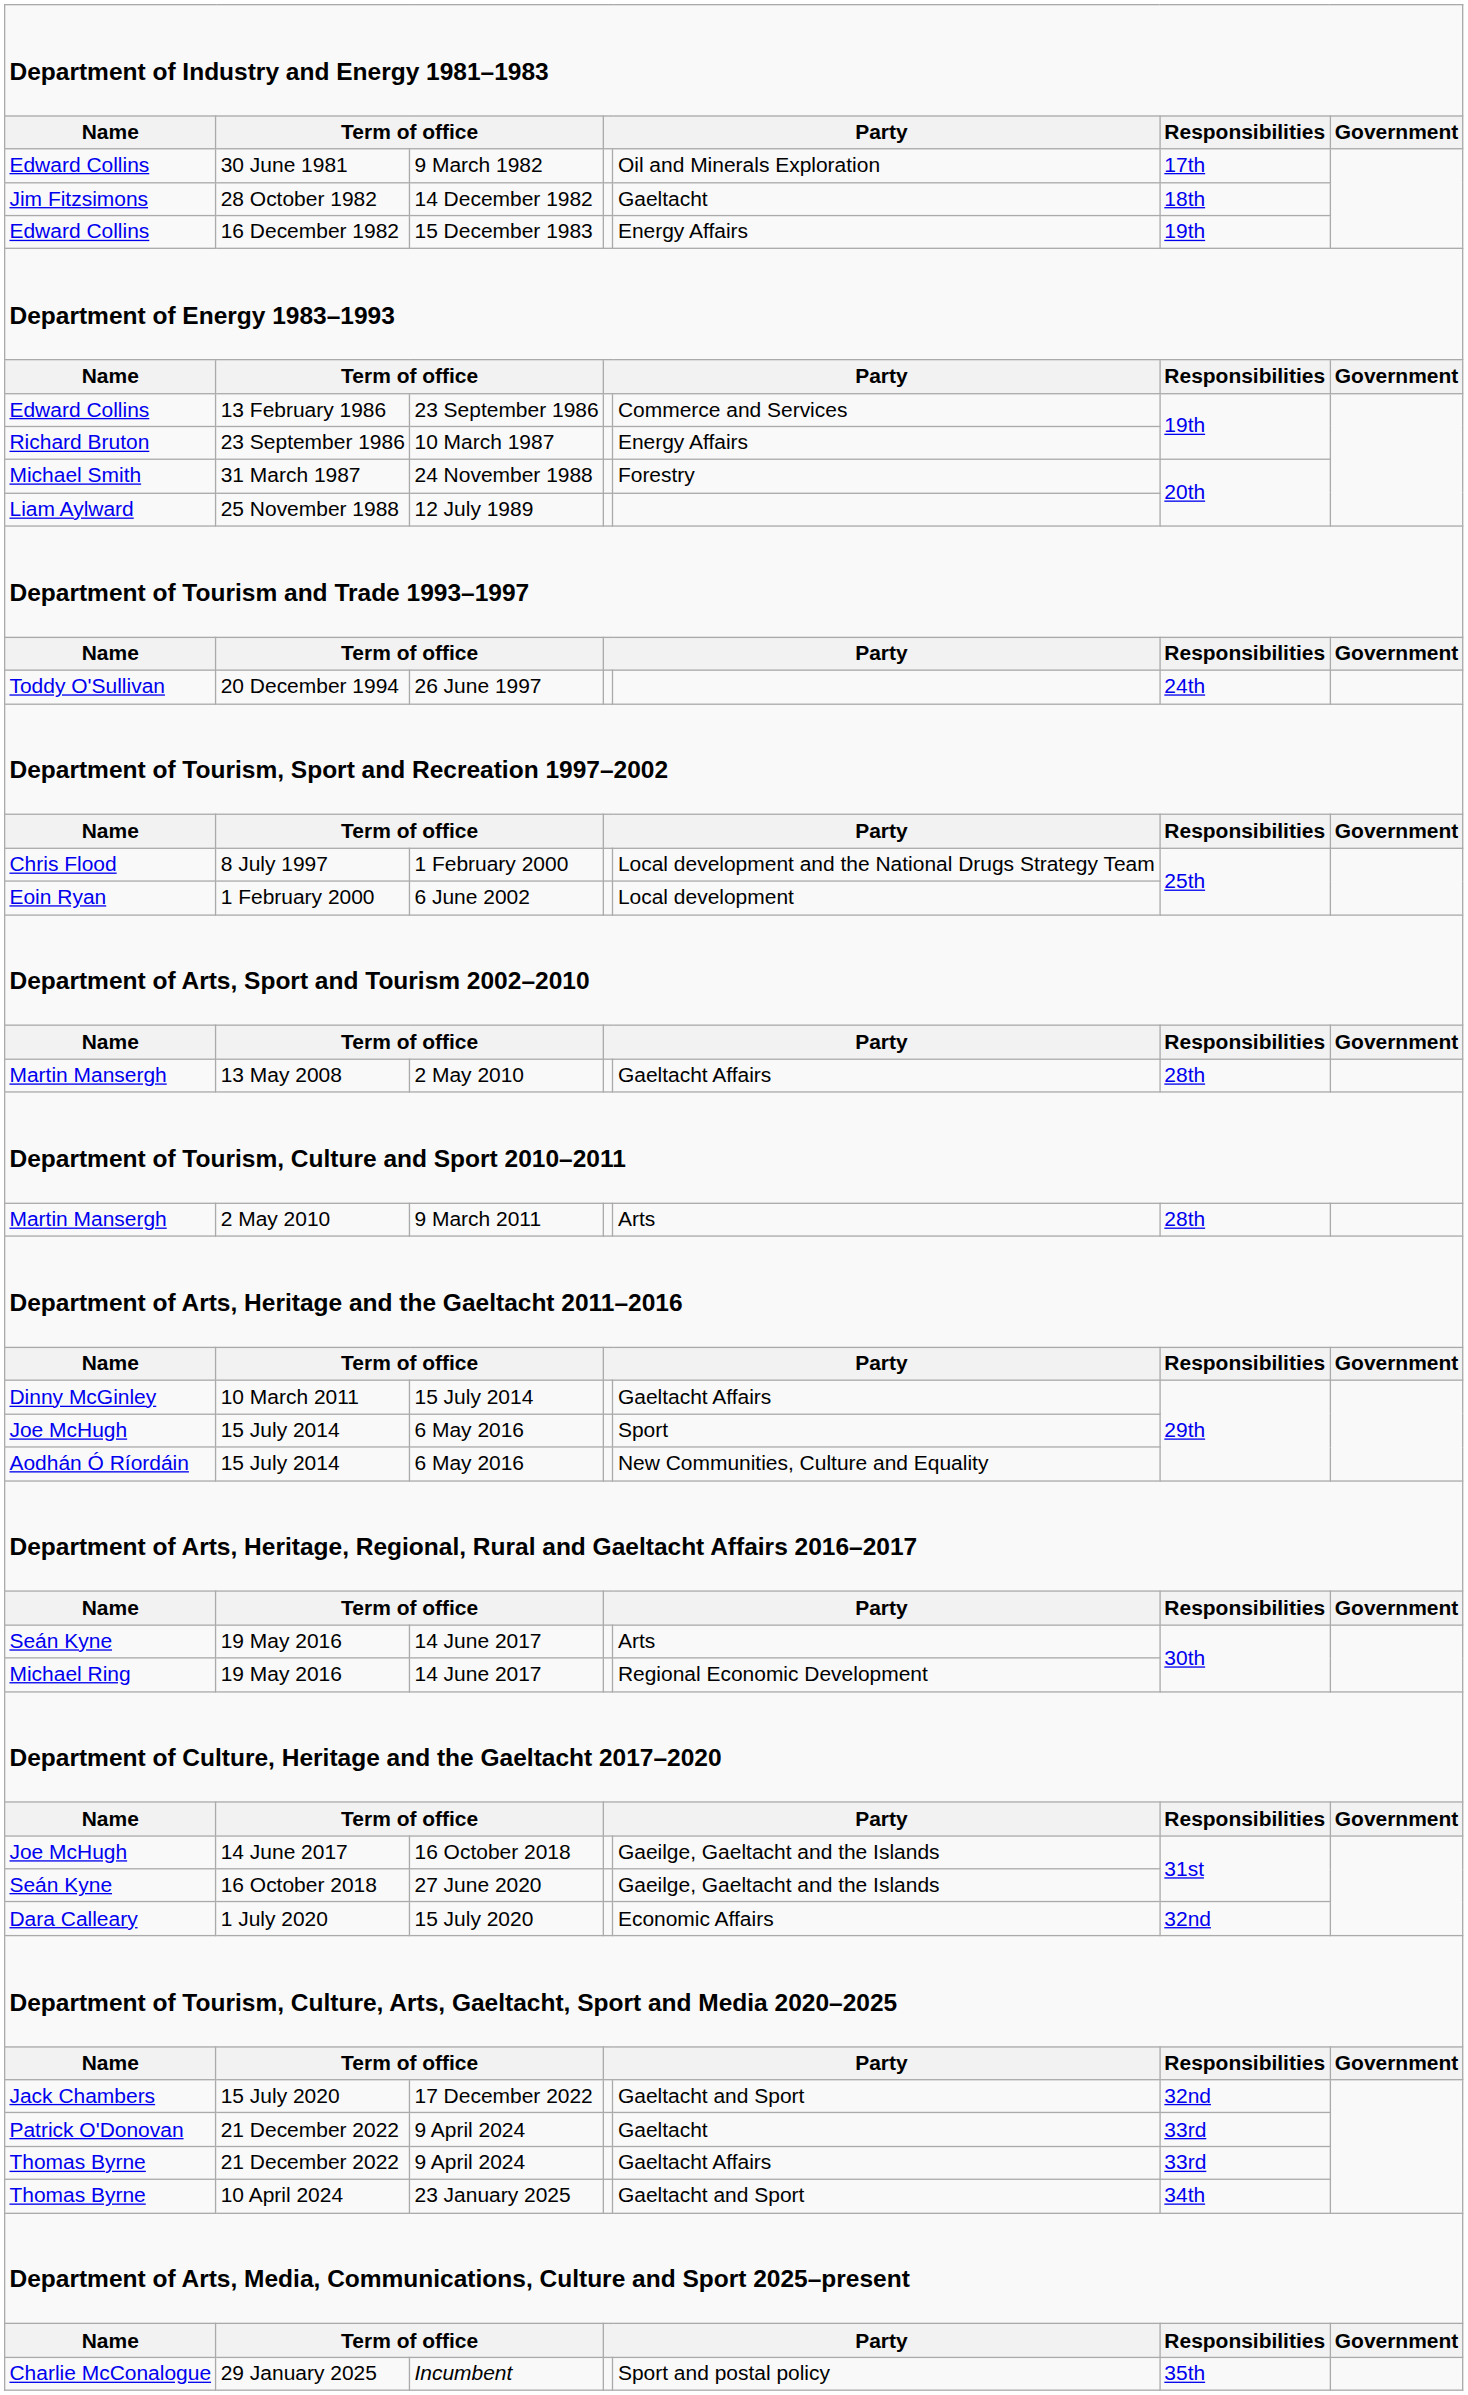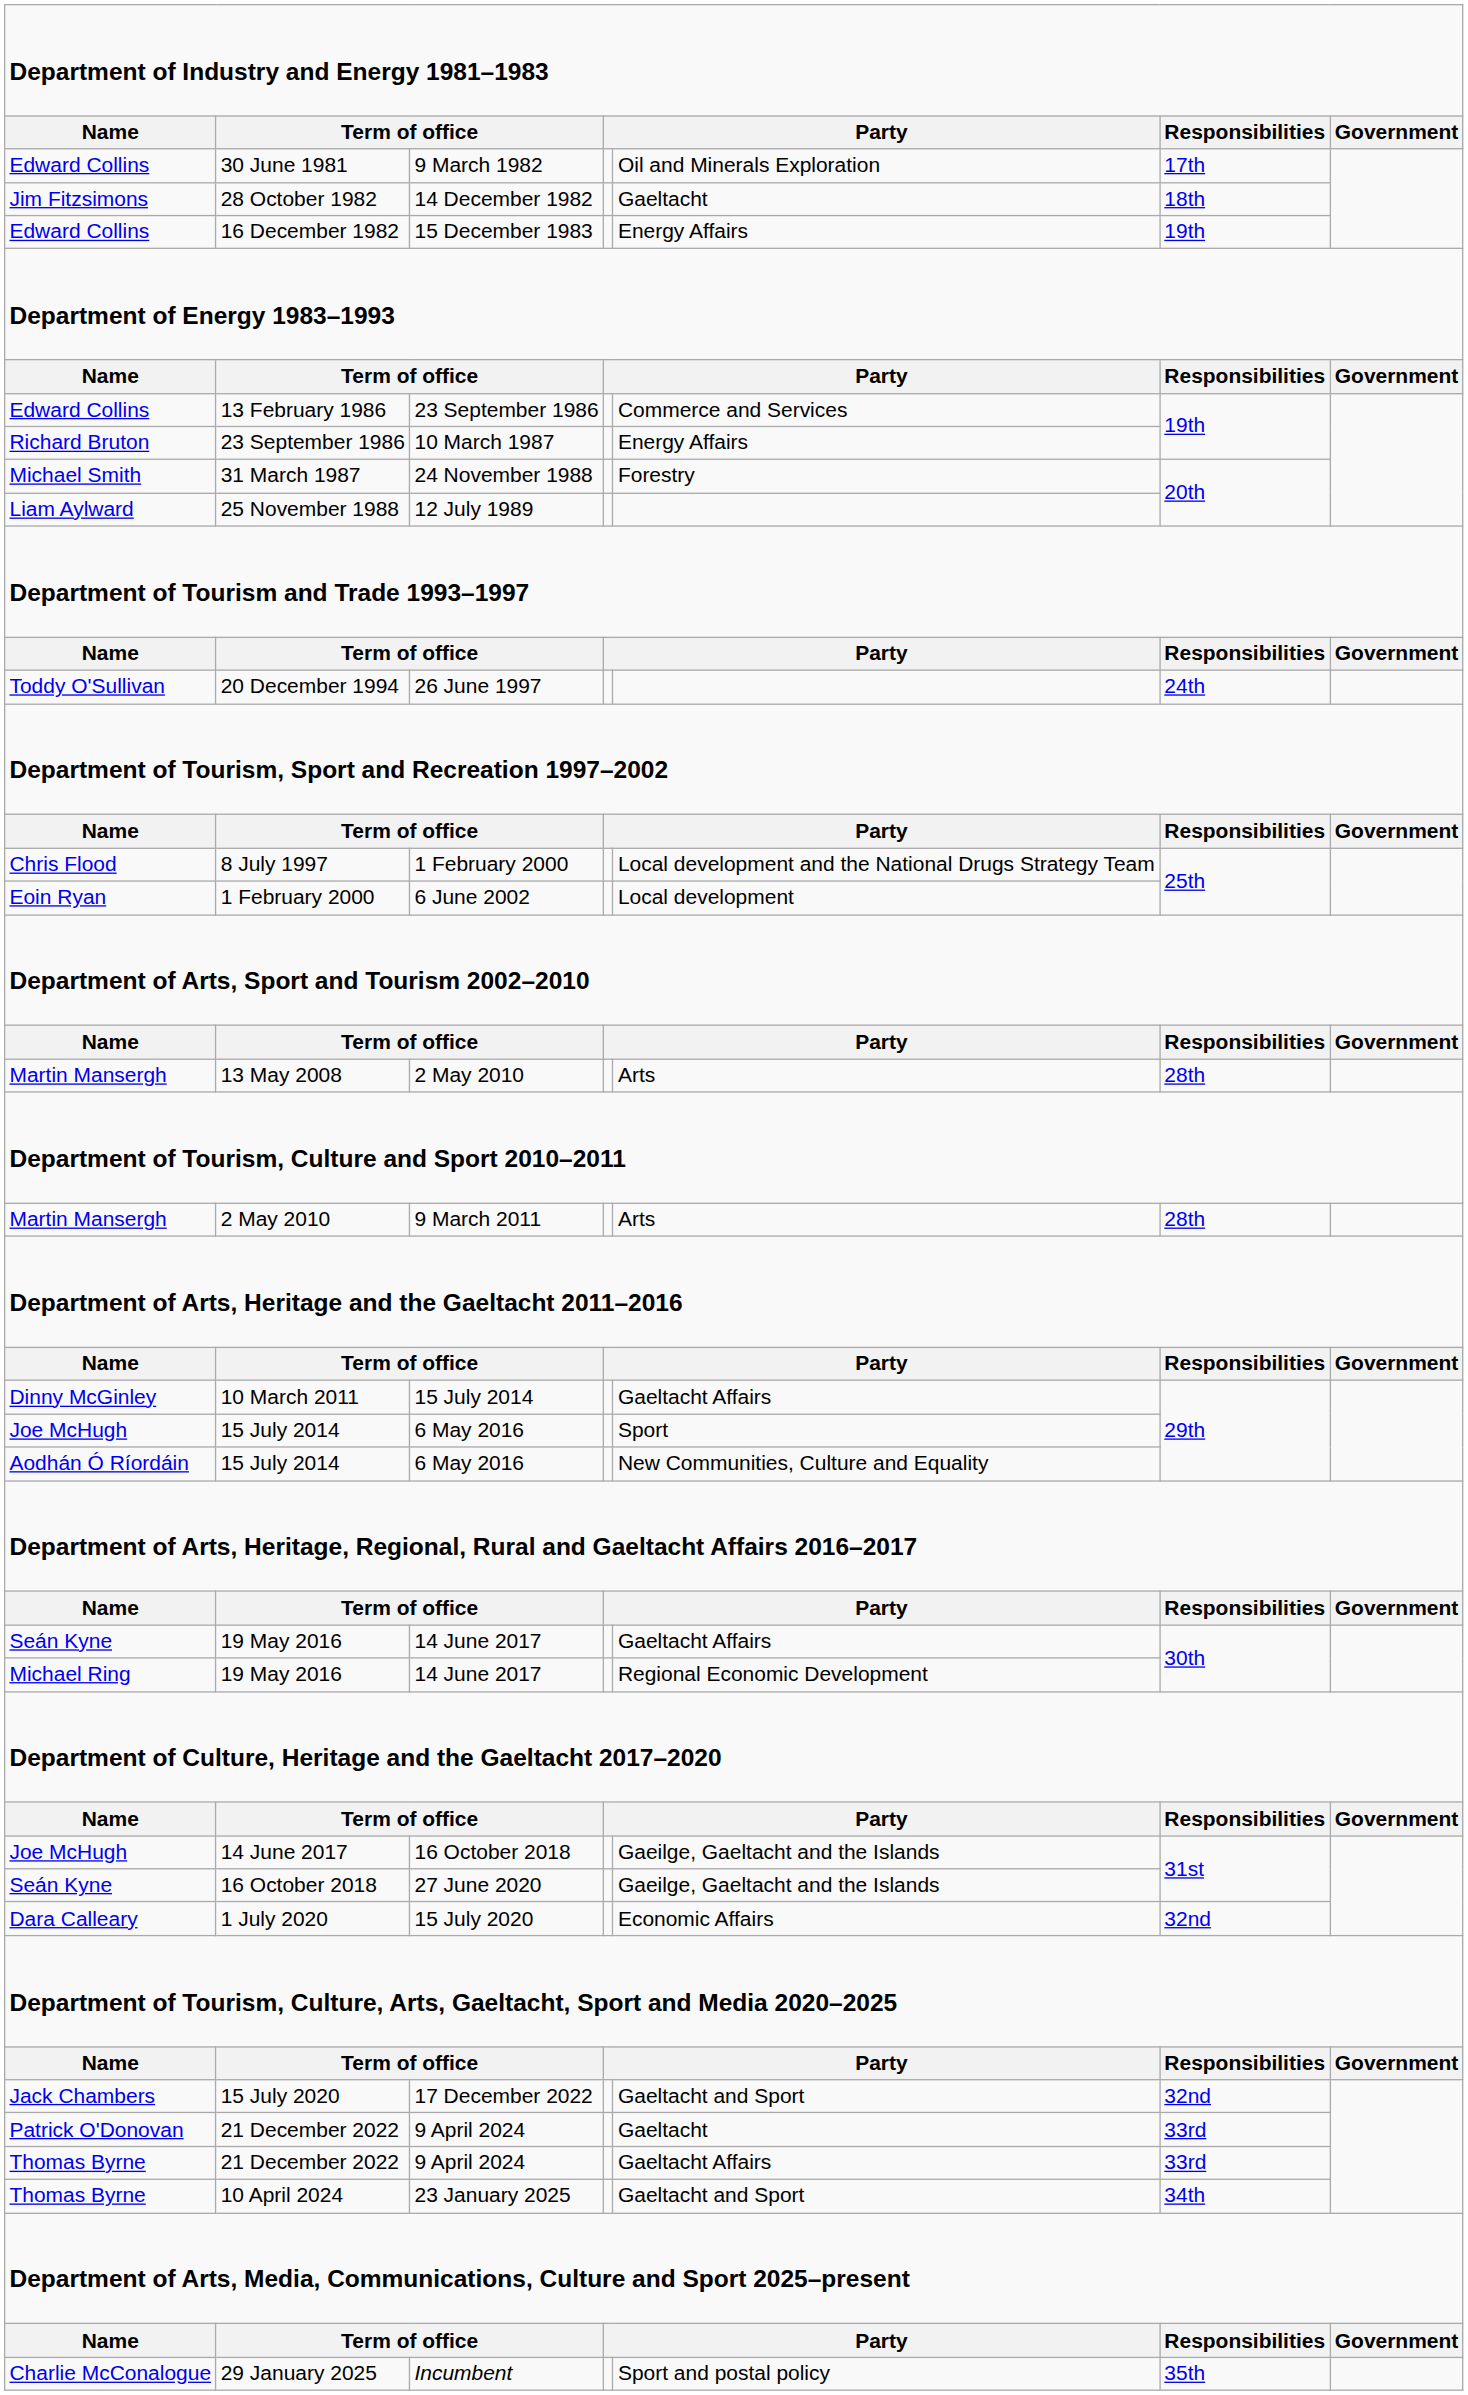(695, 1075) Gaeltacht Affairs -> (637, 1075) Arts
(637, 1641) Arts -> (695, 1641) Gaeltacht Affairs
